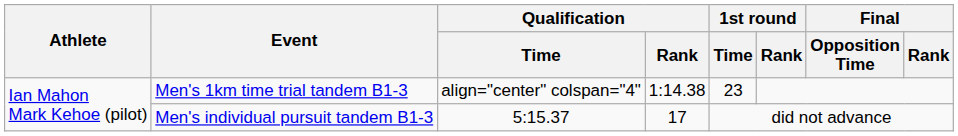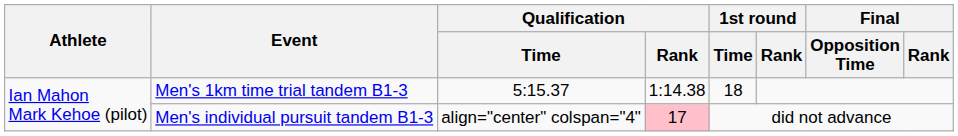(541, 91) align="center" colspan="4" -> (541, 91) 5:15.37
(733, 91) 23 -> (733, 91) 18
(541, 118) 5:15.37 -> (541, 118) align="center" colspan="4"
(677, 118) no background -> (677, 118) pink background
